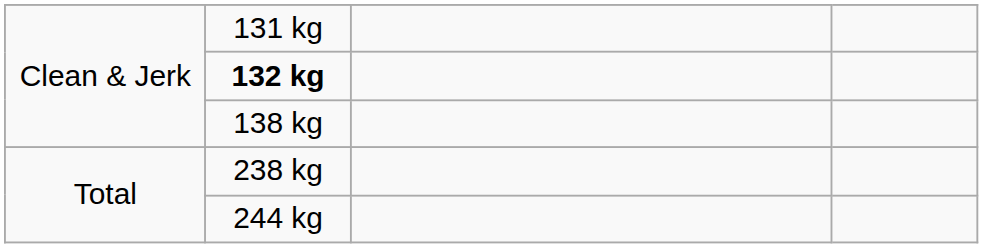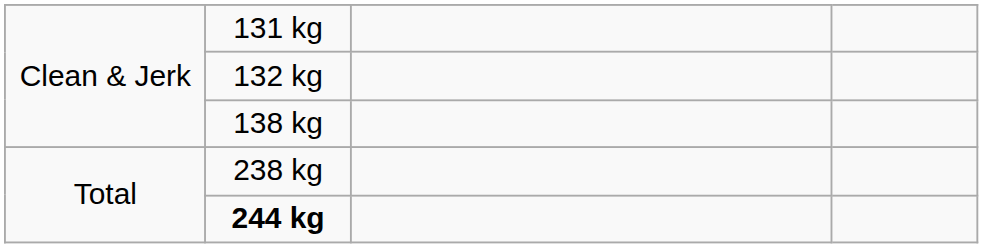(278, 75) bold -> (278, 75) normal
(278, 218) normal -> (278, 218) bold
